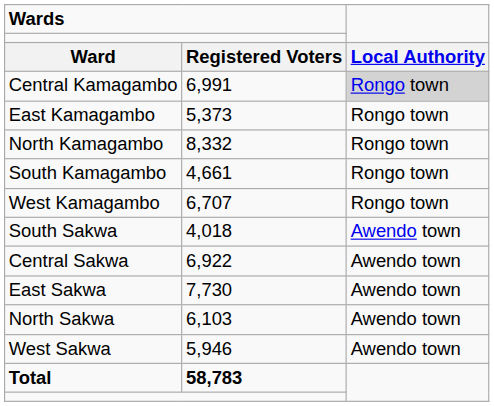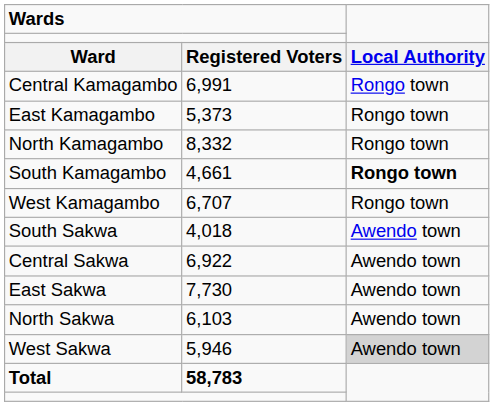(400, 85) lightgrey background -> (400, 85) no background
(400, 173) normal -> (404, 173) bold
(406, 348) no background -> (406, 348) lightgrey background
